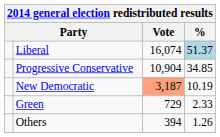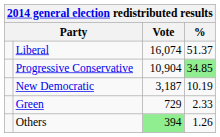(200, 50) lightblue background -> (200, 50) no background
(200, 68) no background -> (200, 68) lightgreen background
(168, 86) lightsalmon background -> (168, 86) no background
(173, 123) no background -> (173, 123) lightgreen background
